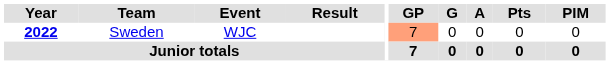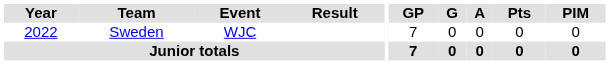(41, 32) bold -> (41, 32) normal
(413, 32) lightsalmon background -> (413, 32) no background
